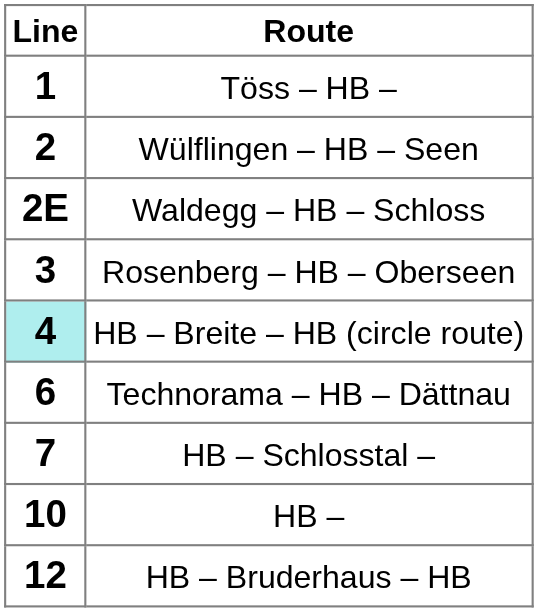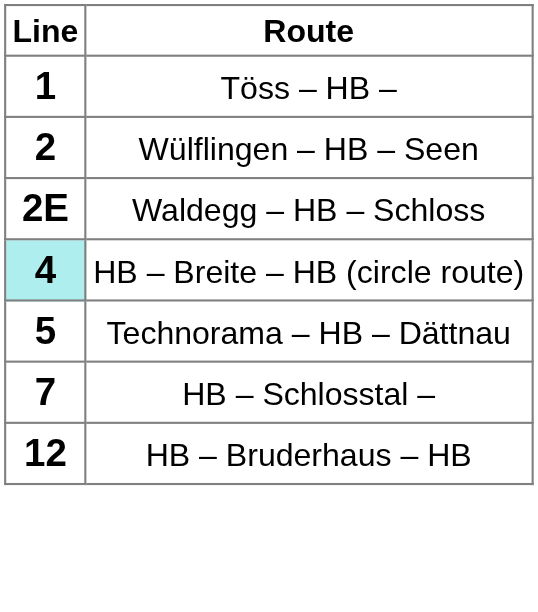- row: (309, 270)
(45, 391) 6 -> (45, 330) 5
- row: (309, 515)
